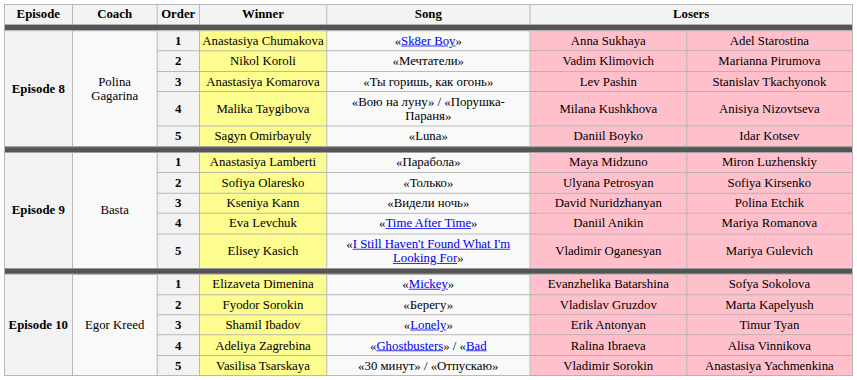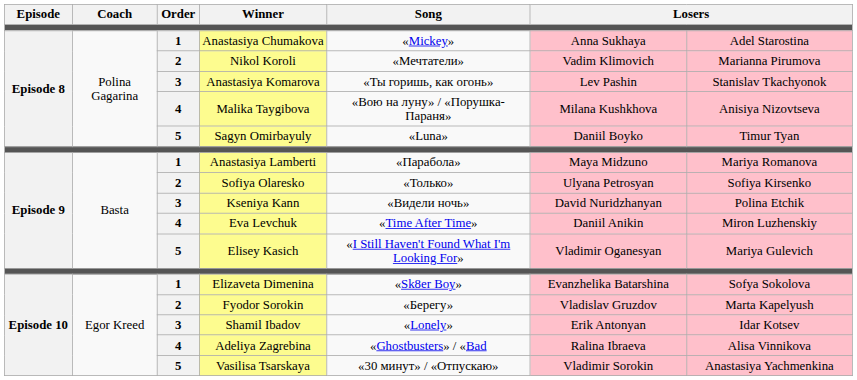(428, 40) «Sk8er Boy» -> (428, 40) «Mickey»
(769, 136) Idar Kotsev -> (769, 136) Timur Tyan
(769, 162) Miron Luzhenskiy -> (769, 162) Mariya Romanova
(769, 223) Mariya Romanova -> (769, 223) Miron Luzhenskiy
(428, 284) «Mickey» -> (428, 284) «Sk8er Boy»
(769, 325) Timur Tyan -> (769, 325) Idar Kotsev
